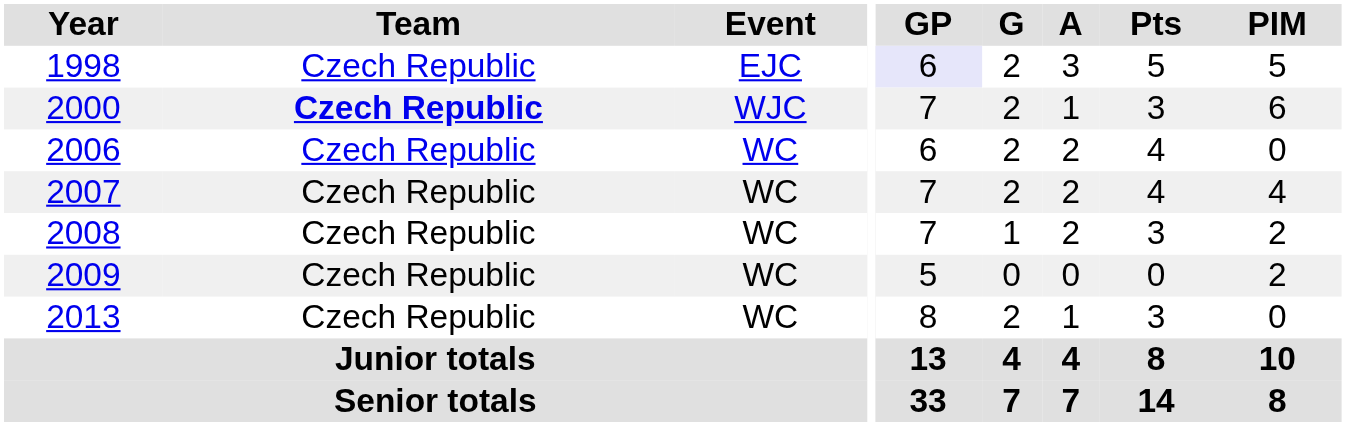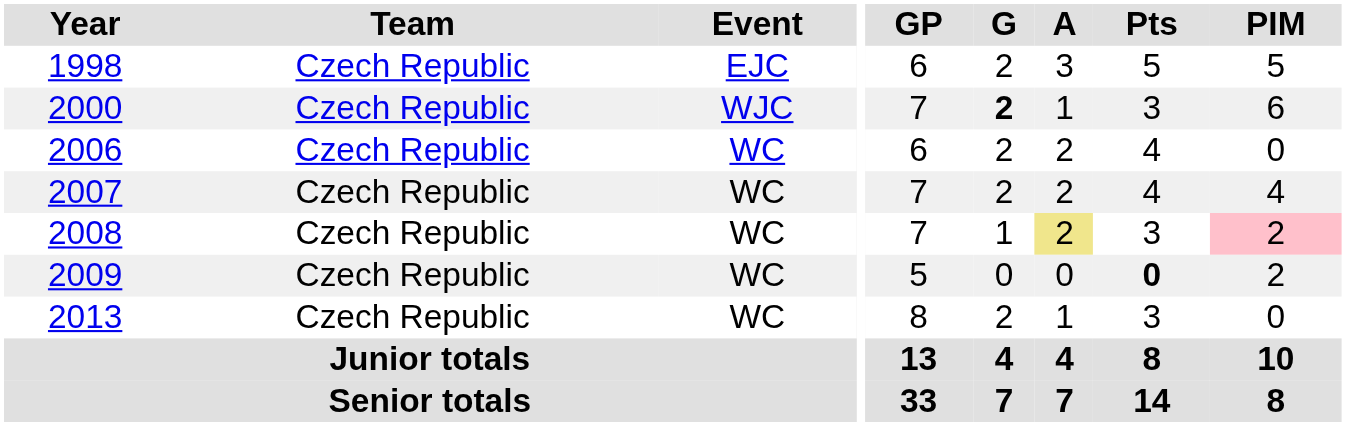(928, 66) lavender background -> (919, 66) no background
(418, 107) bold -> (413, 107) normal
(1012, 107) normal -> (1004, 107) bold
(1071, 233) no background -> (1064, 233) khaki background
(1277, 233) no background -> (1276, 233) pink background
(1156, 275) normal -> (1152, 275) bold
